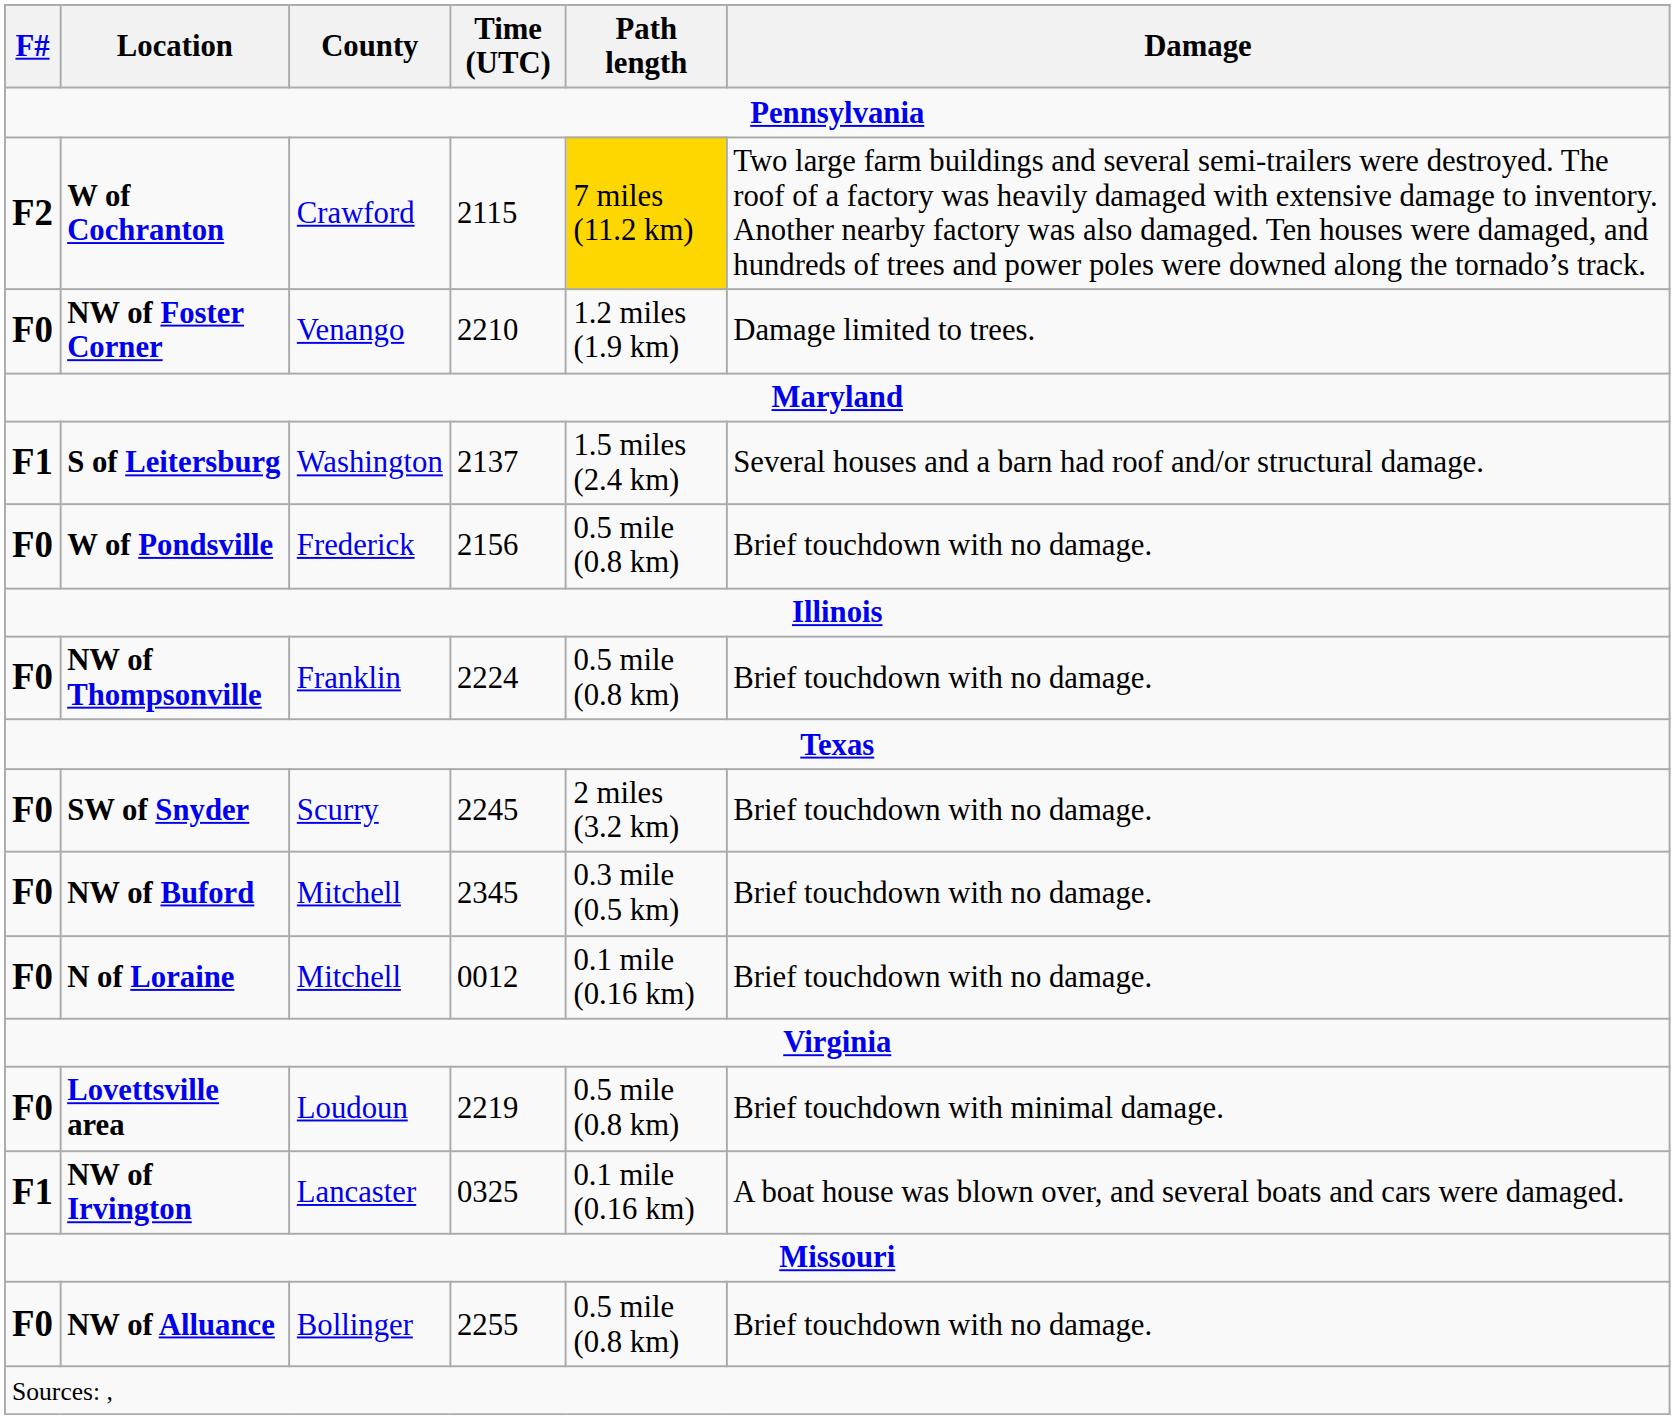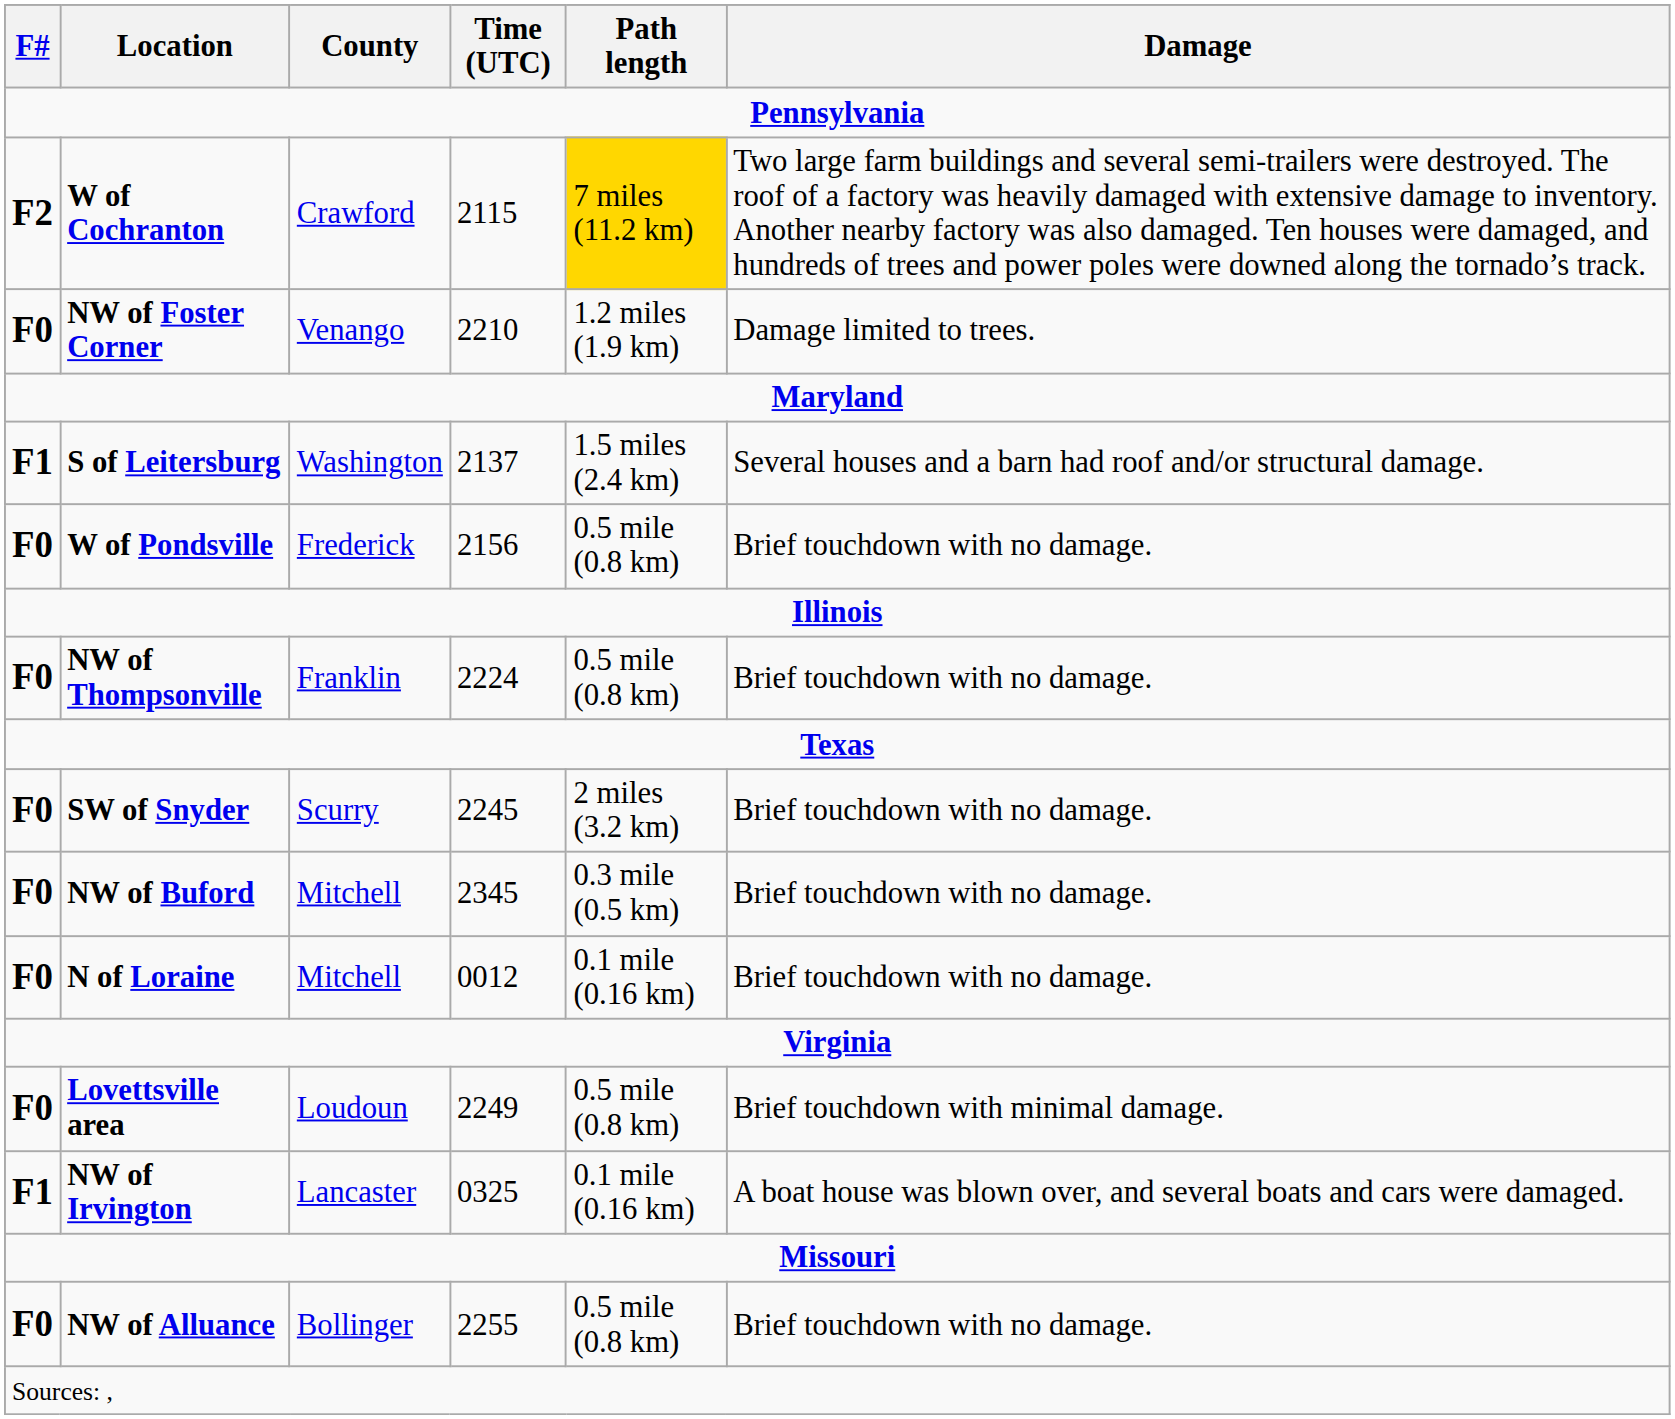(488, 1108) 2219 -> (488, 1108) 2249
